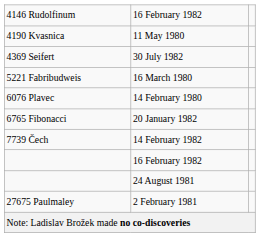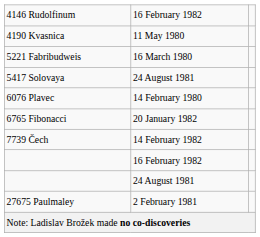- row: (30, 56)
+ row: (36, 77)
